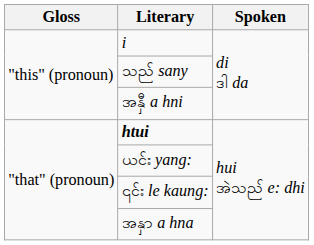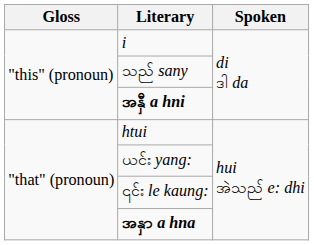(152, 102) normal -> (153, 102) bold
(135, 131) bold -> (134, 131) normal
(158, 222) normal -> (159, 222) bold
